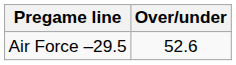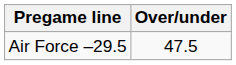(181, 45) 52.6 -> (181, 45) 47.5
